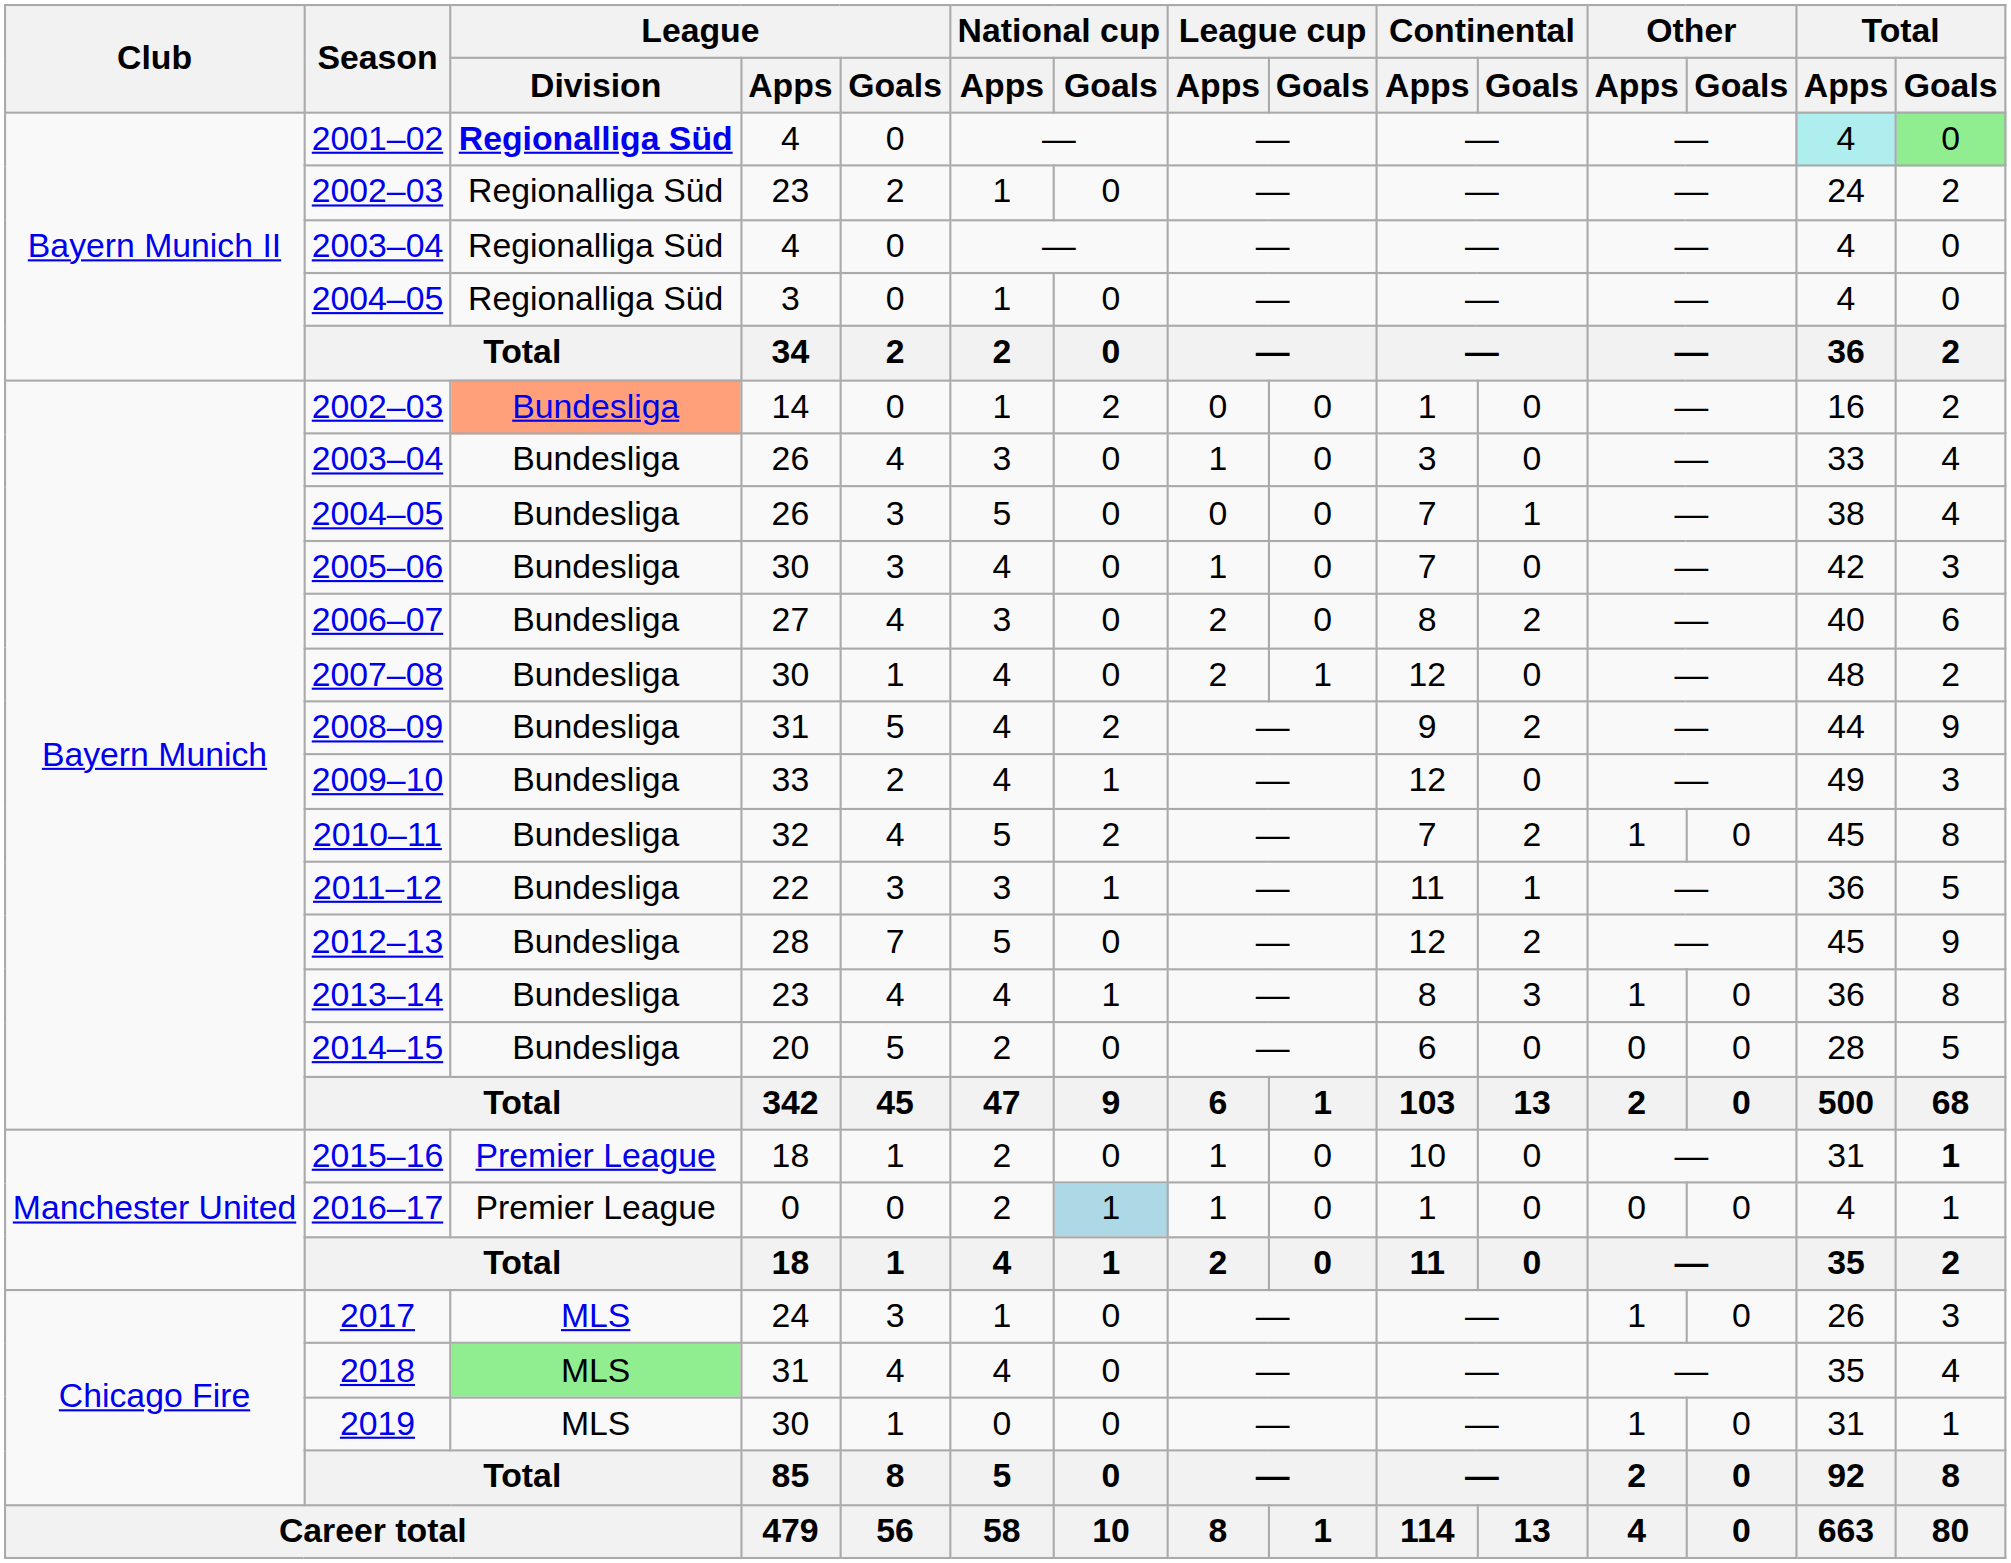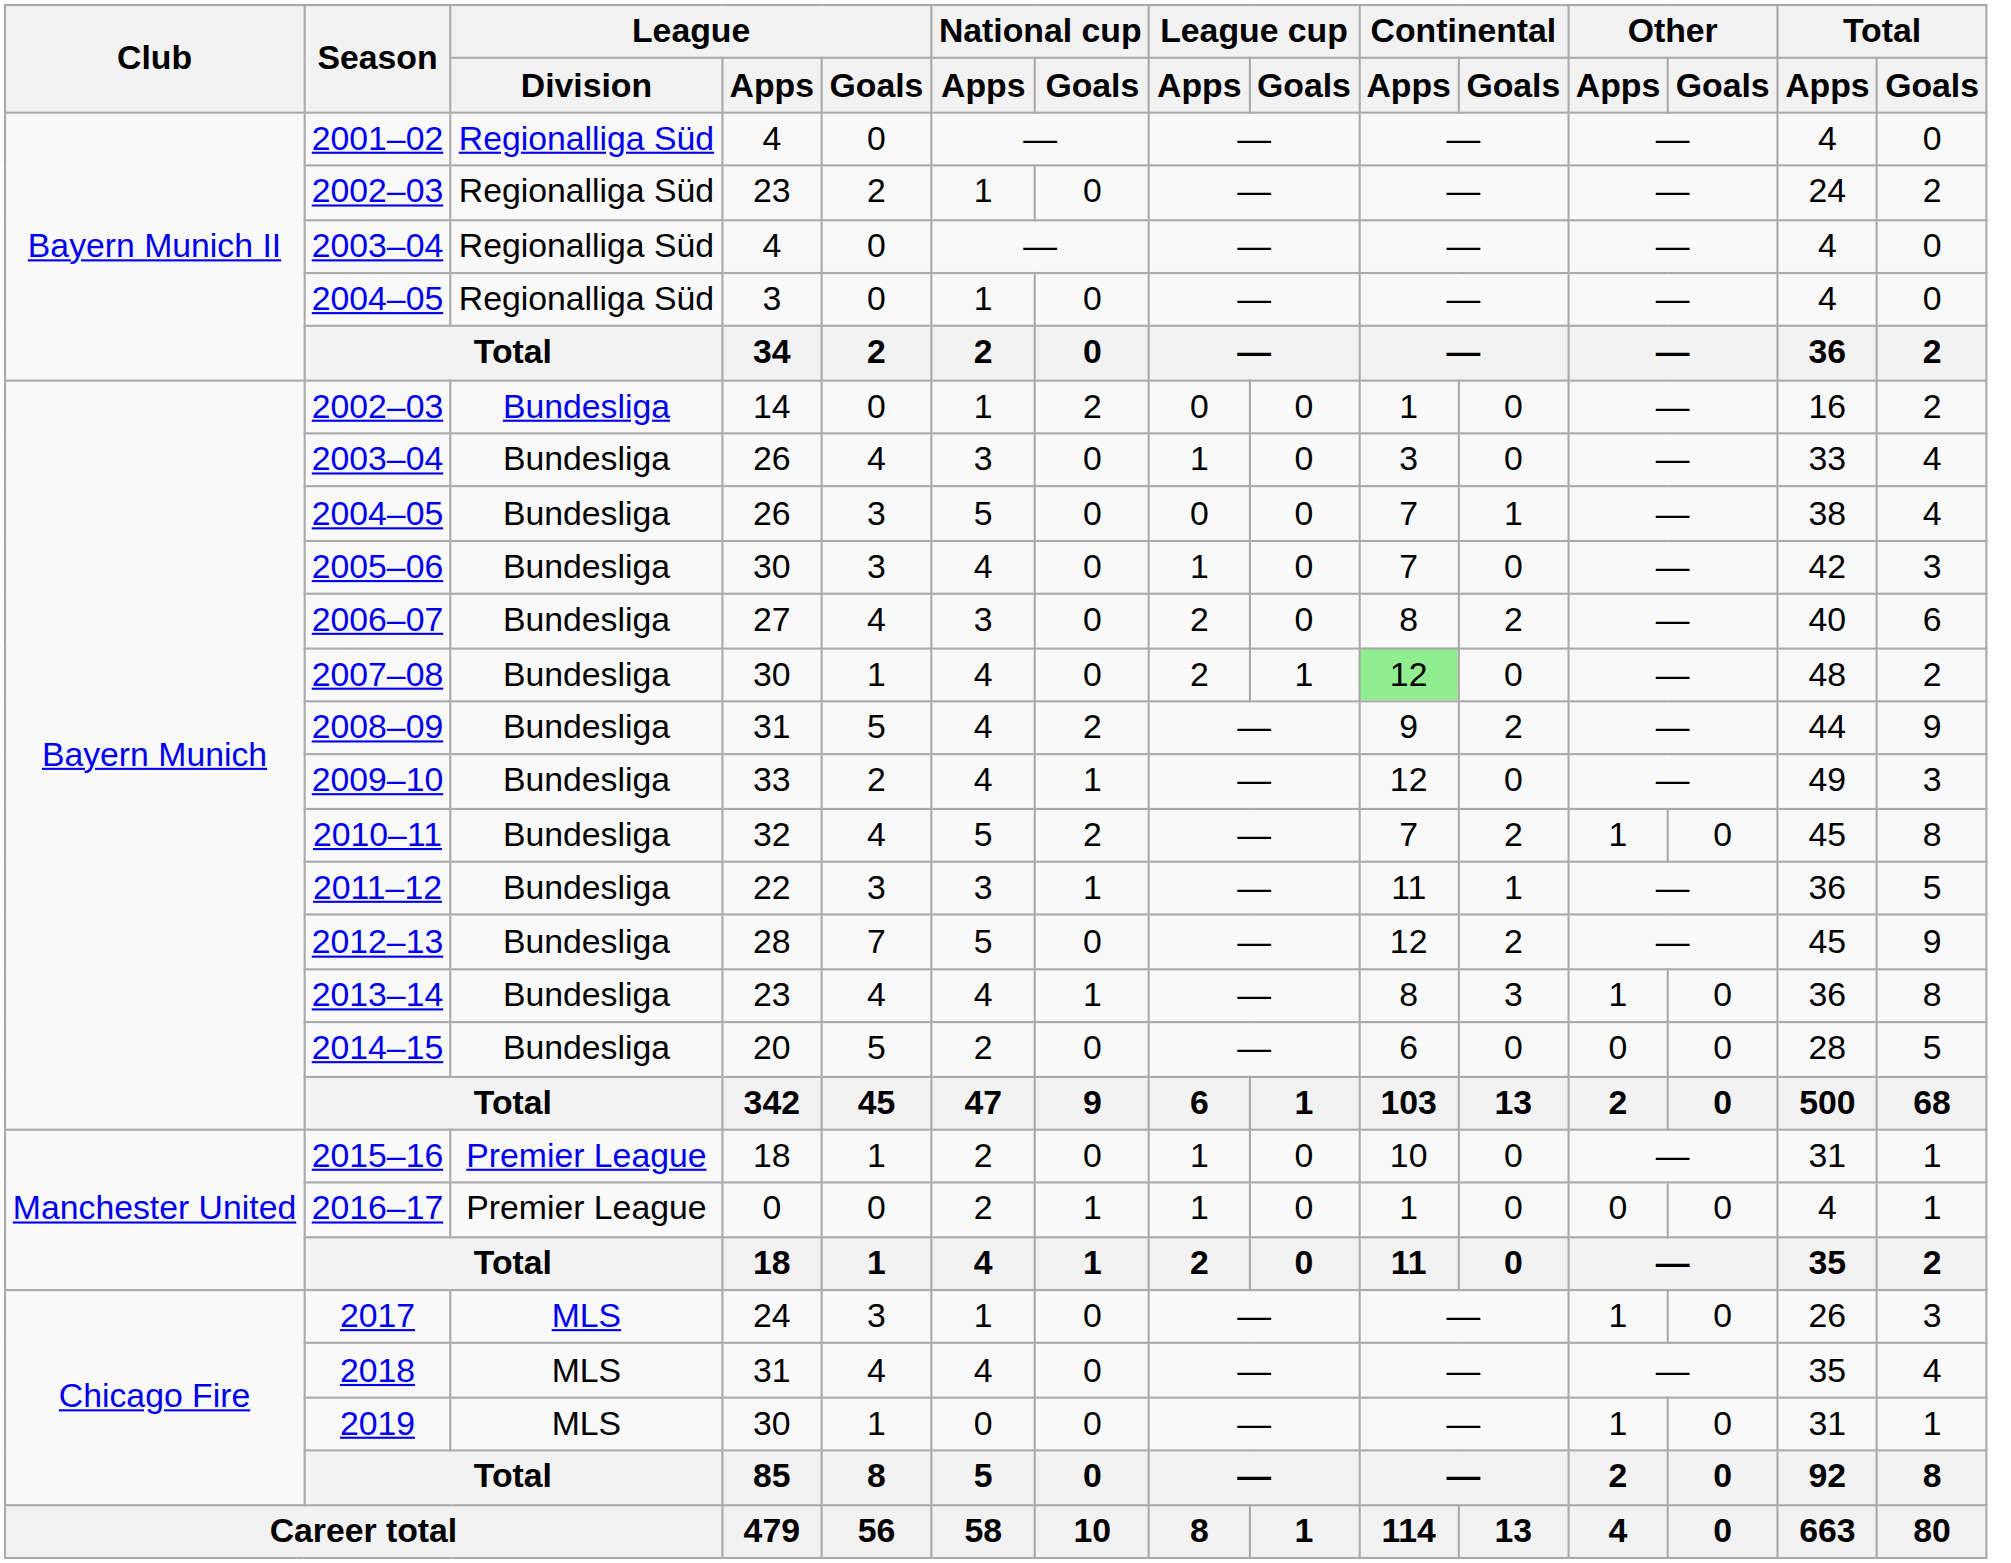(596, 138) bold -> (586, 138) normal
(1846, 138) paleturquoise background -> (1827, 138) no background
(1951, 138) lightgreen background -> (1932, 138) no background
(596, 406) lightsalmon background -> (586, 406) no background
(1427, 673) no background -> (1409, 673) lightgreen background
(1951, 1155) bold -> (1932, 1155) normal
(1111, 1209) lightblue background -> (1092, 1209) no background
(596, 1369) lightgreen background -> (586, 1369) no background
